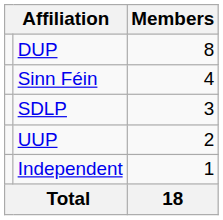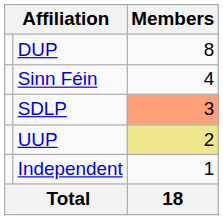(209, 109) no background -> (209, 109) lightsalmon background
(209, 139) no background -> (209, 139) khaki background
